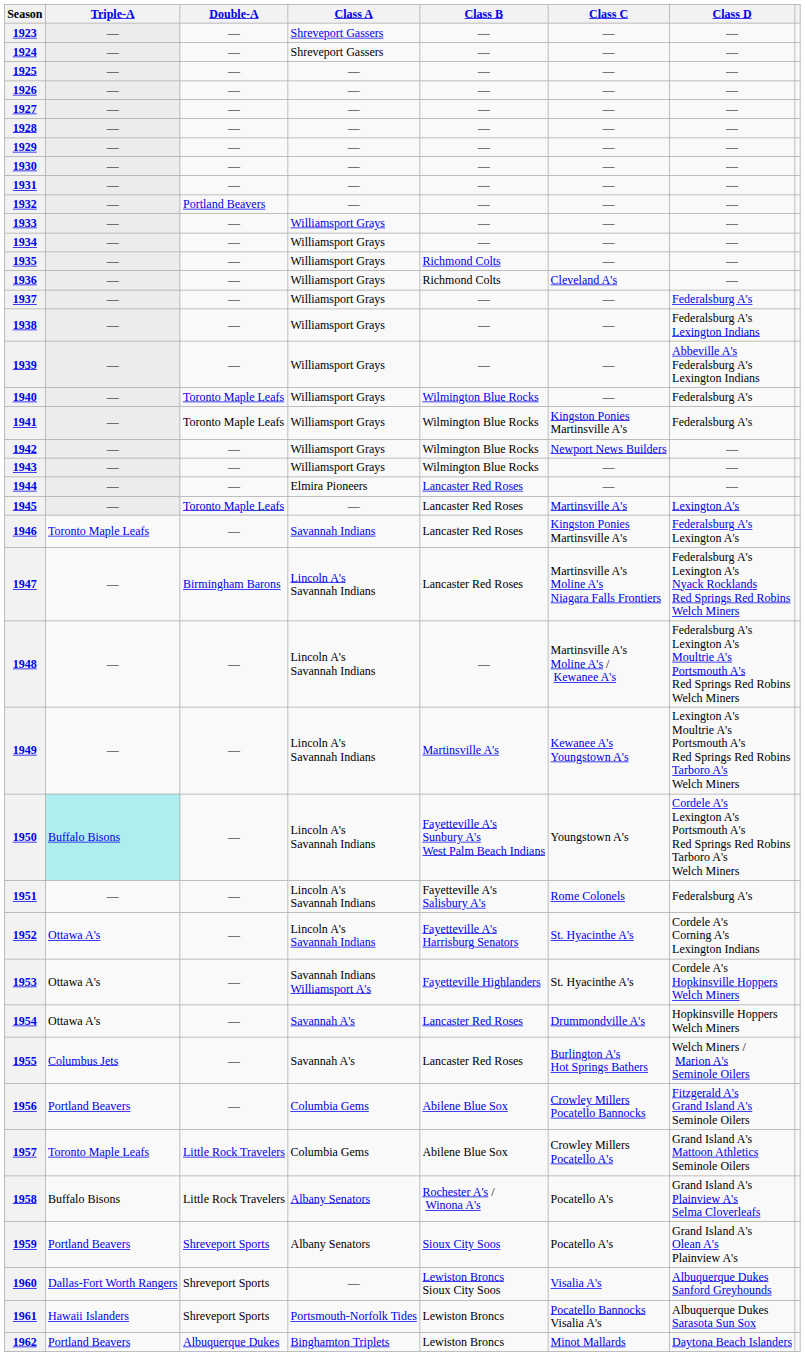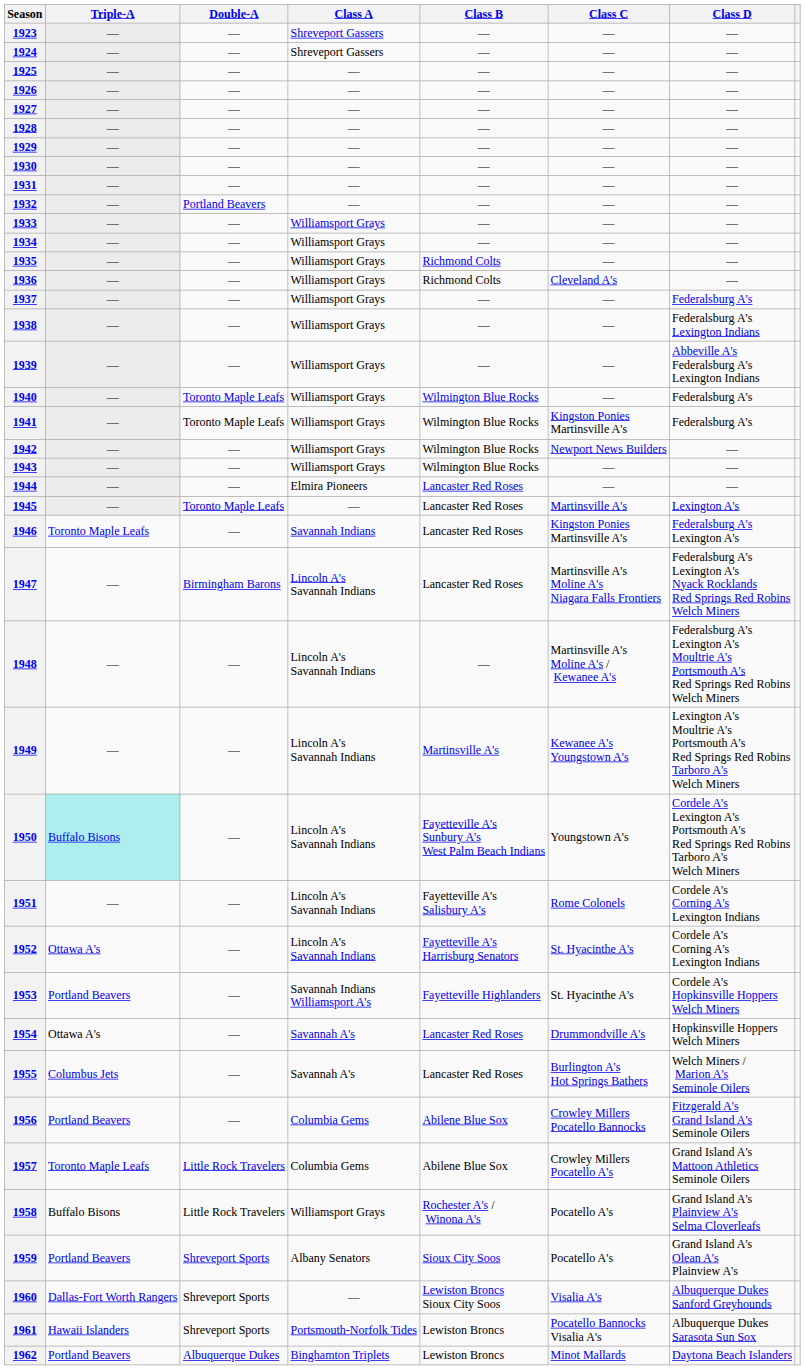(712, 896) Federalsburg A's -> (716, 903) Cordele A's Corning A's Lexington Indians
(74, 981) Ottawa A's -> (89, 995) Portland Beavers
(330, 1198) Albany Senators -> (338, 1212) Williamsport Grays
